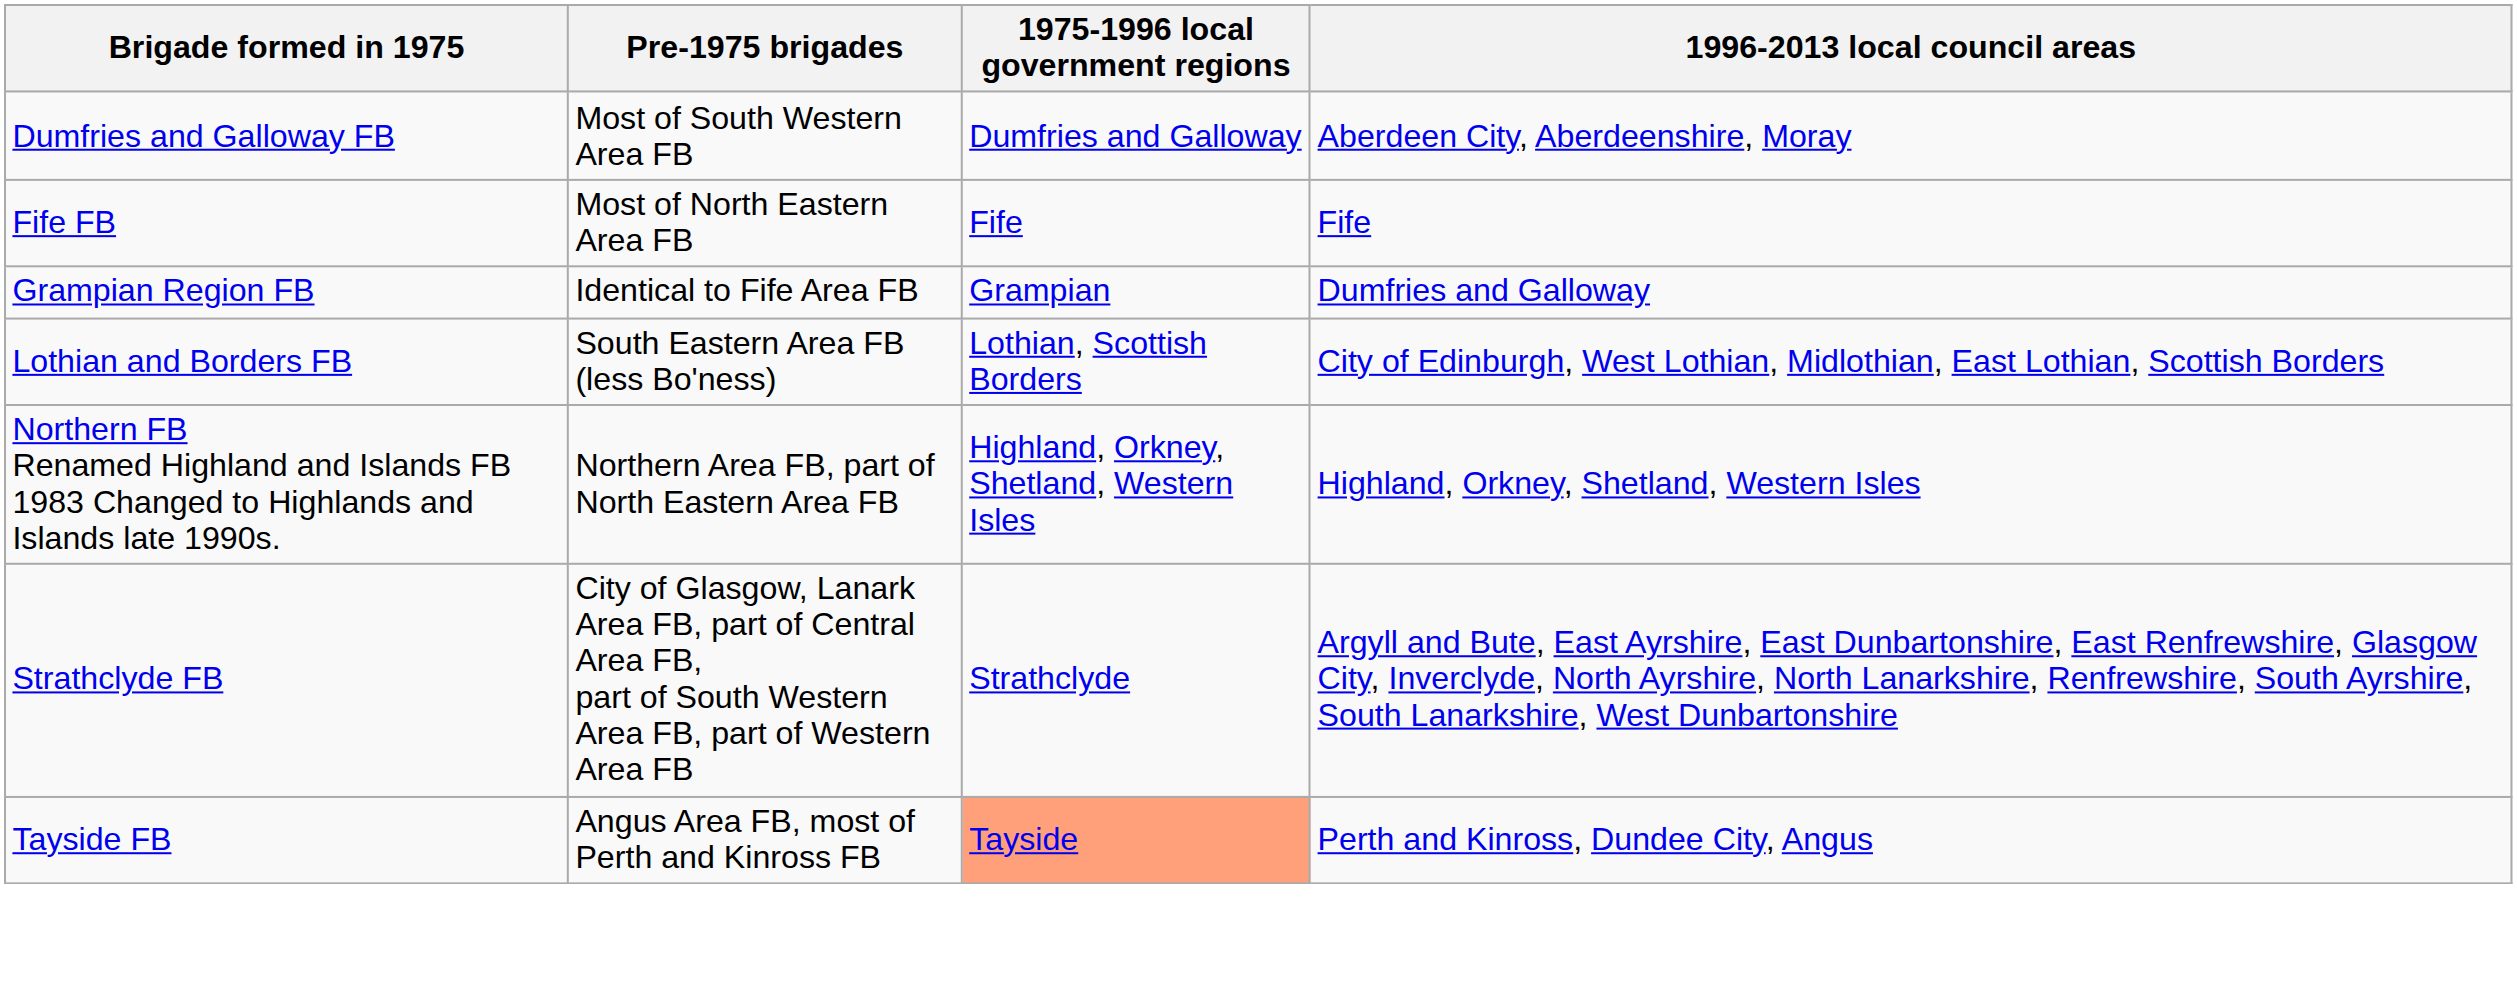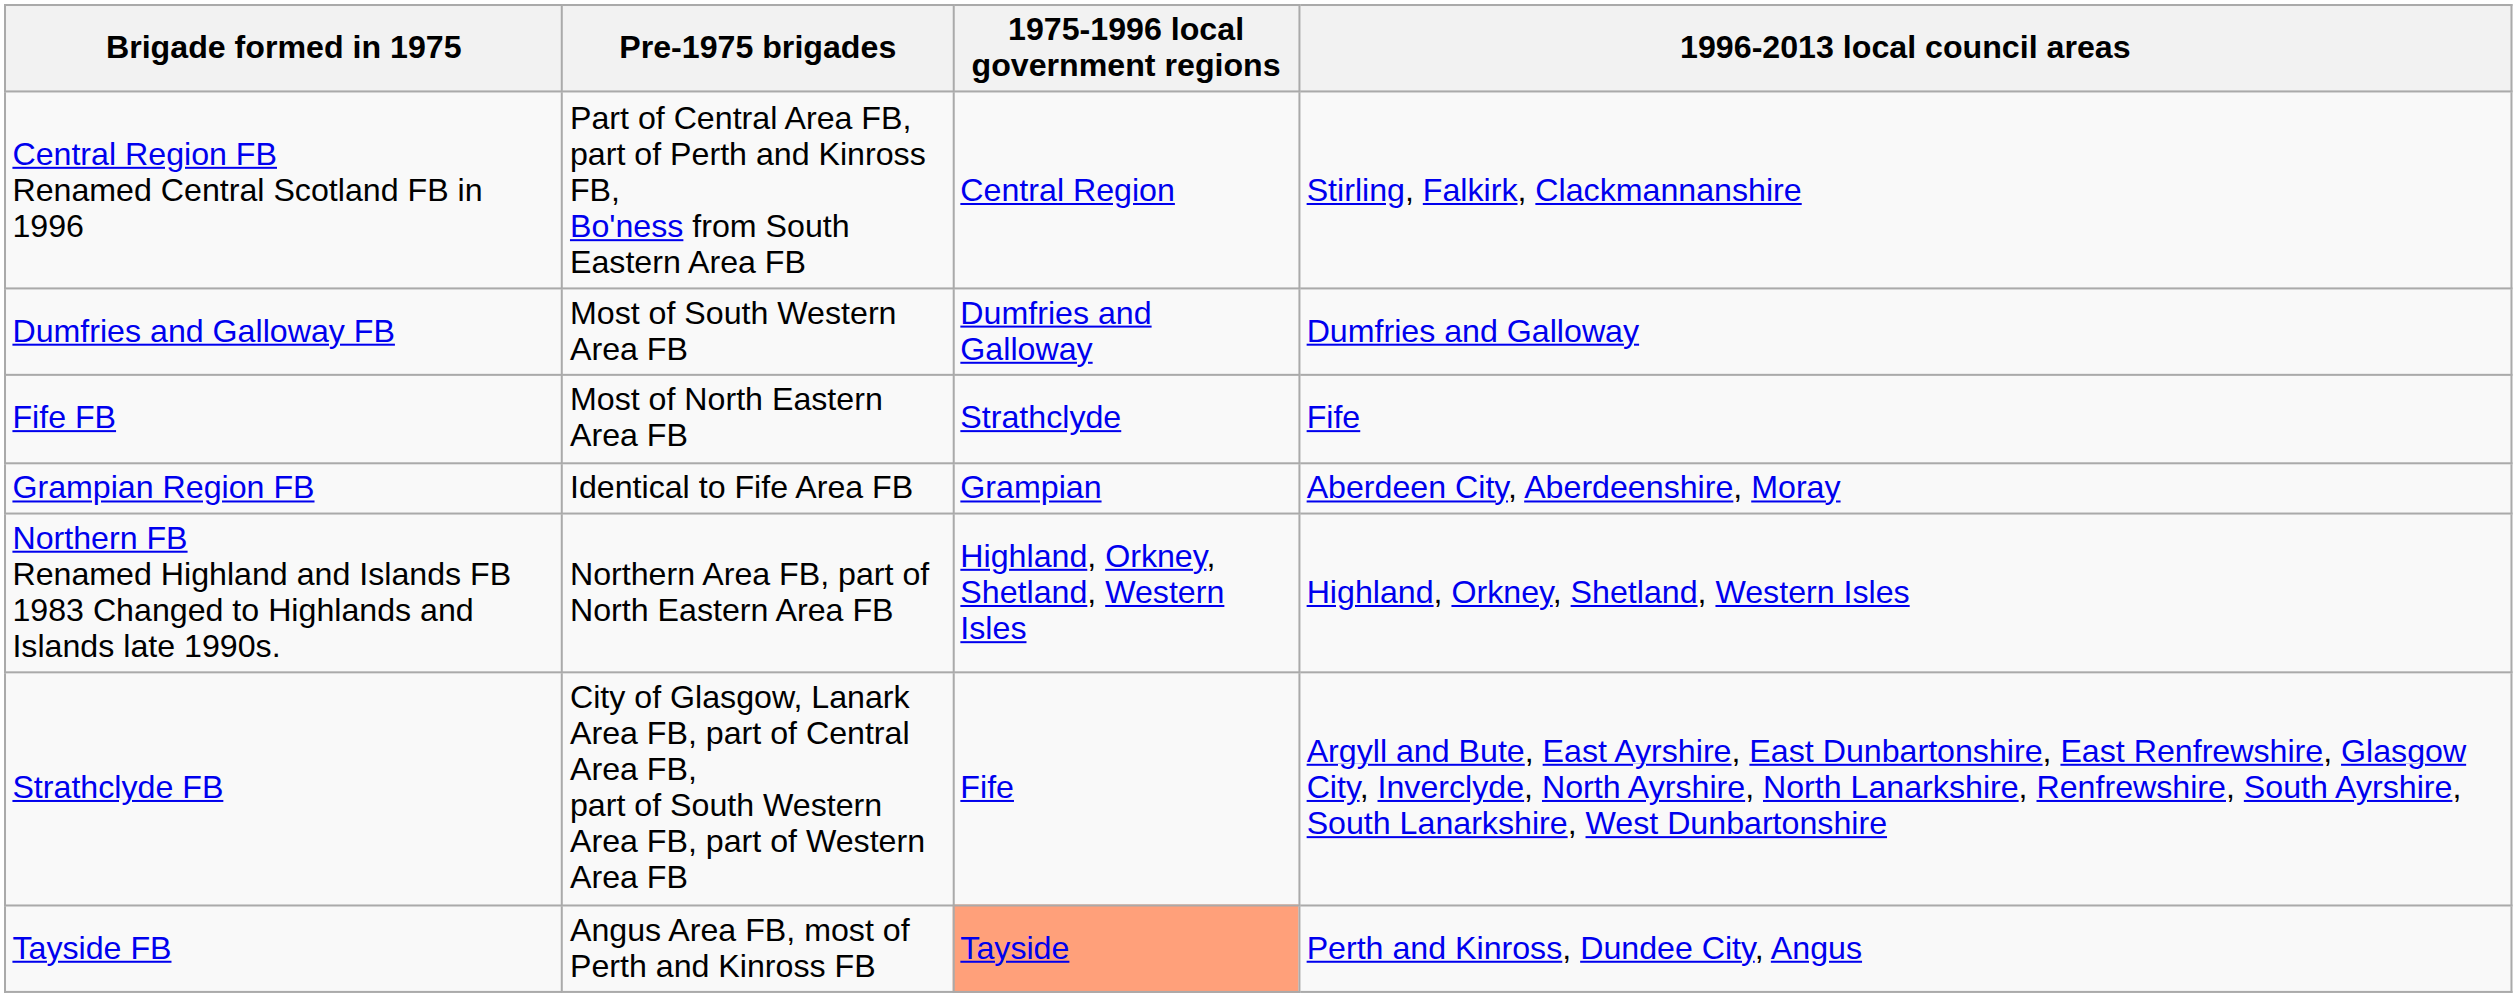+ row: (247, 189)
(1585, 135) Aberdeen City, Aberdeenshire, Moray -> (1473, 330) Dumfries and Galloway
(996, 222) Fife -> (1041, 418) Strathclyde
(1484, 291) Dumfries and Galloway -> (1574, 487) Aberdeen City, Aberdeenshire, Moray
- row: (182, 360)
(1050, 679) Strathclyde -> (987, 788) Fife
